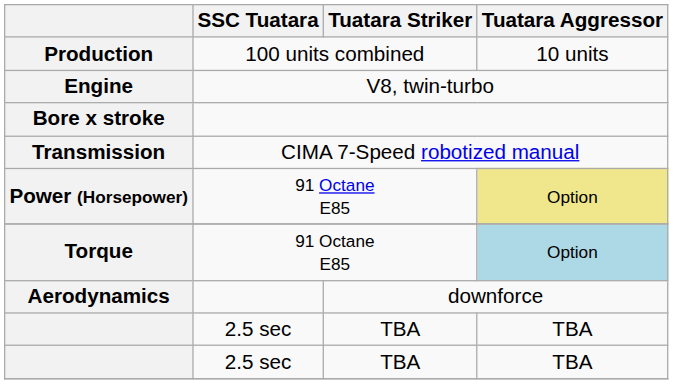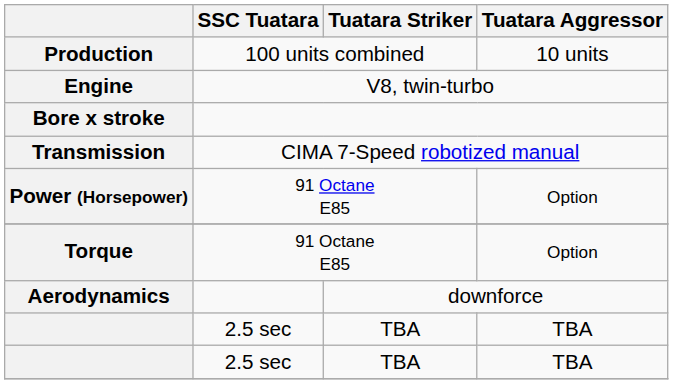(572, 197) khaki background -> (572, 197) no background
(572, 253) lightblue background -> (572, 253) no background
